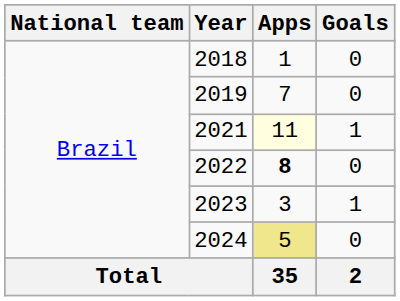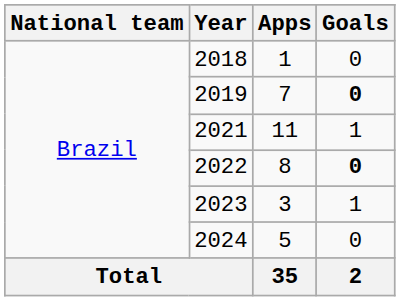(355, 95) normal -> (355, 95) bold
(285, 132) lightyellow background -> (285, 132) no background
(285, 168) bold -> (285, 168) normal
(355, 168) normal -> (355, 168) bold
(285, 240) khaki background -> (285, 240) no background
